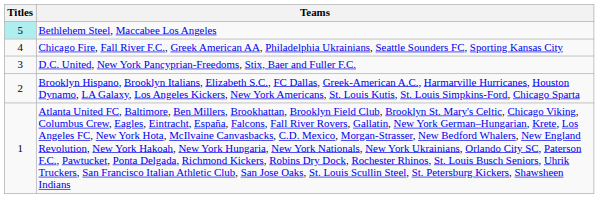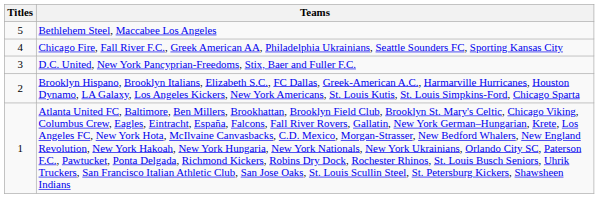(20, 30) paleturquoise background -> (20, 30) no background
